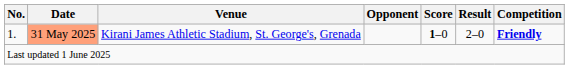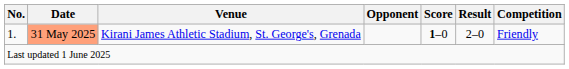(519, 34) bold -> (518, 34) normal
